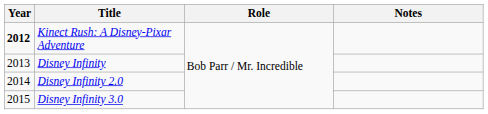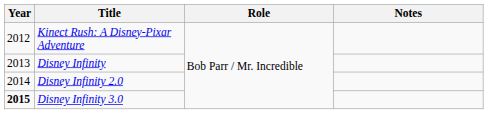(19, 38) bold -> (19, 38) normal
(19, 99) normal -> (19, 99) bold
